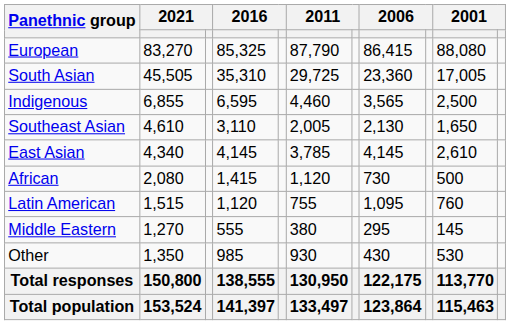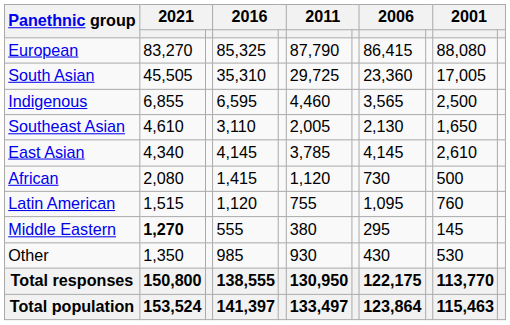(163, 229) normal -> (163, 229) bold
